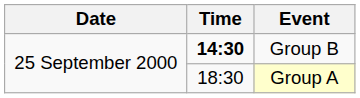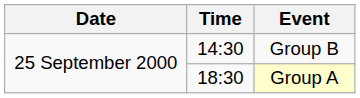(220, 48) bold -> (220, 48) normal
